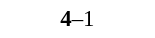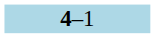(77, 18) no background -> (77, 18) lightblue background
